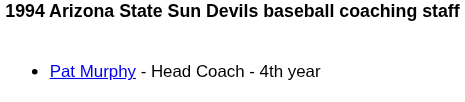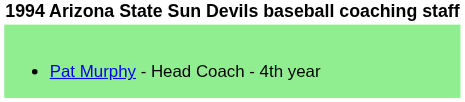(233, 71) no background -> (233, 71) lightgreen background
